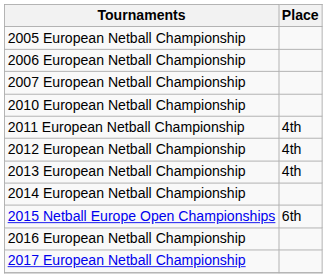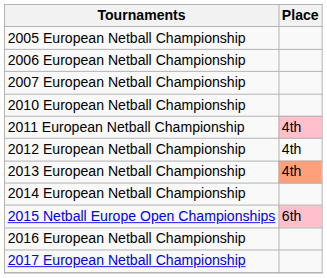(292, 127) no background -> (292, 127) pink background
(292, 171) no background -> (292, 171) lightsalmon background
(292, 216) no background -> (292, 216) pink background
